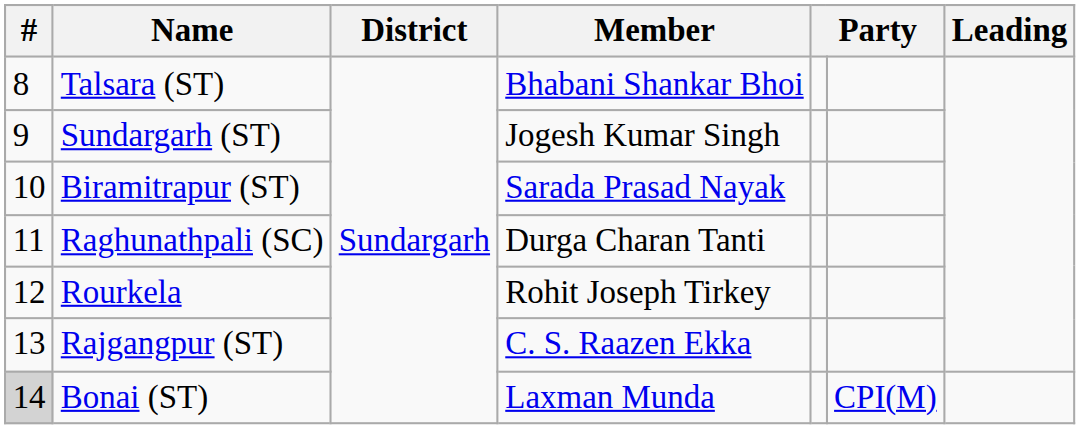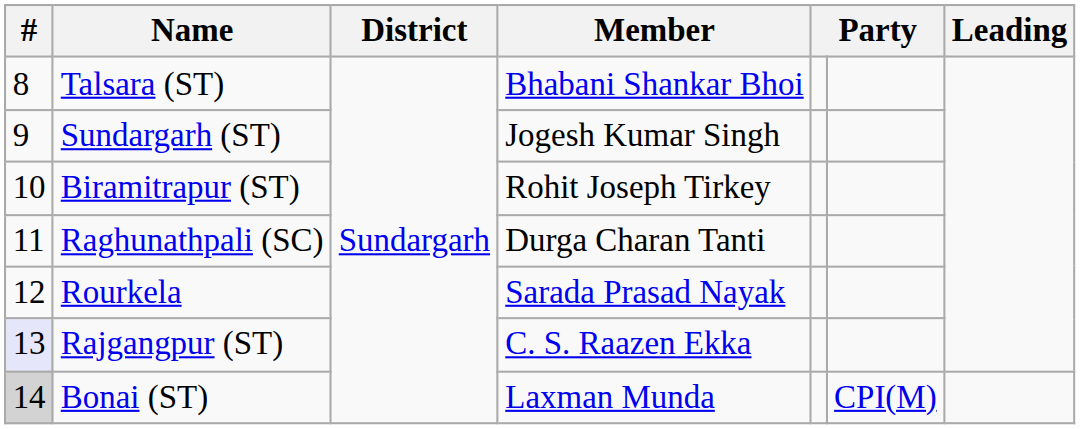(645, 187) Sarada Prasad Nayak -> (638, 187) Rohit Joseph Tirkey
(638, 291) Rohit Joseph Tirkey -> (645, 291) Sarada Prasad Nayak
(29, 344) no background -> (29, 344) lavender background
